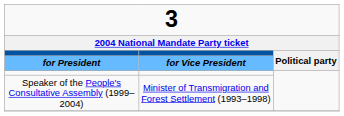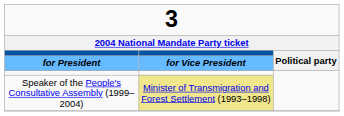(206, 93) no background -> (206, 93) khaki background
